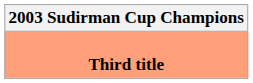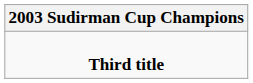(126, 64) lightsalmon background -> (126, 64) no background
